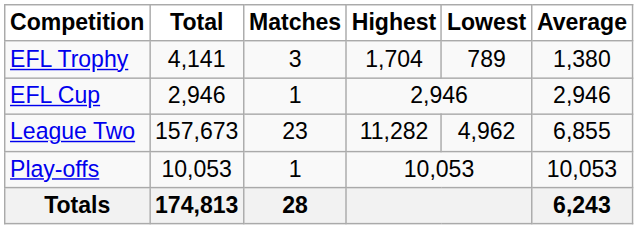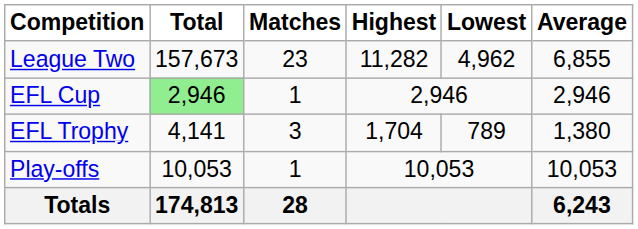rows swapped: (73, 132) <-> (69, 59)
(197, 95) no background -> (197, 95) lightgreen background
